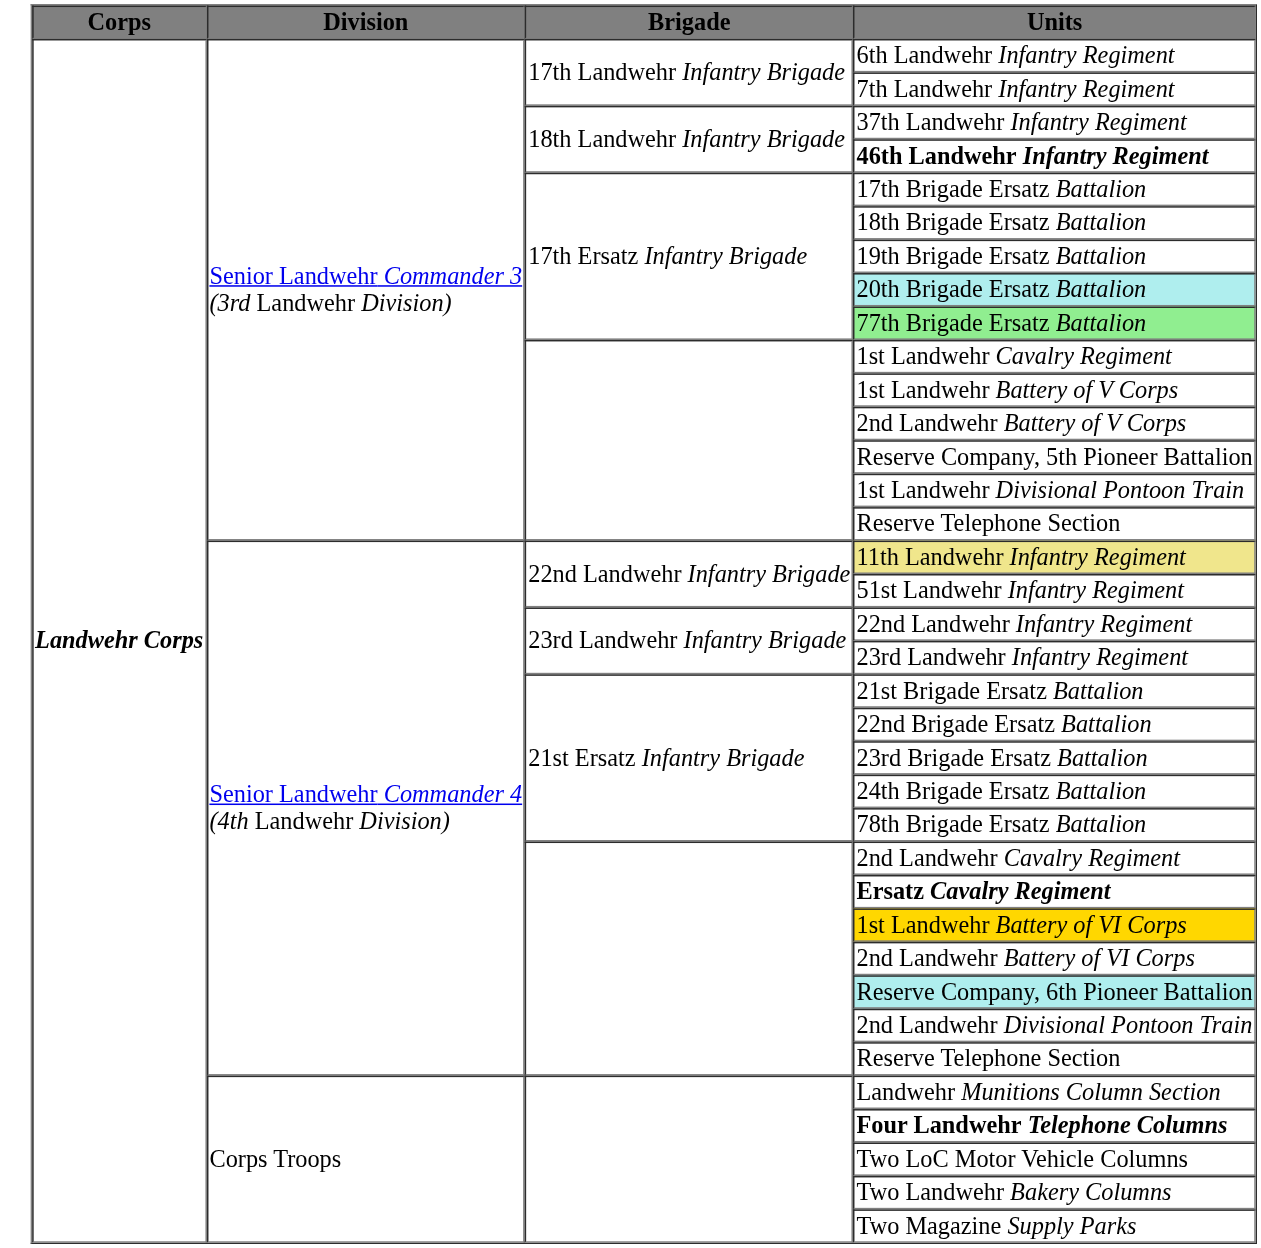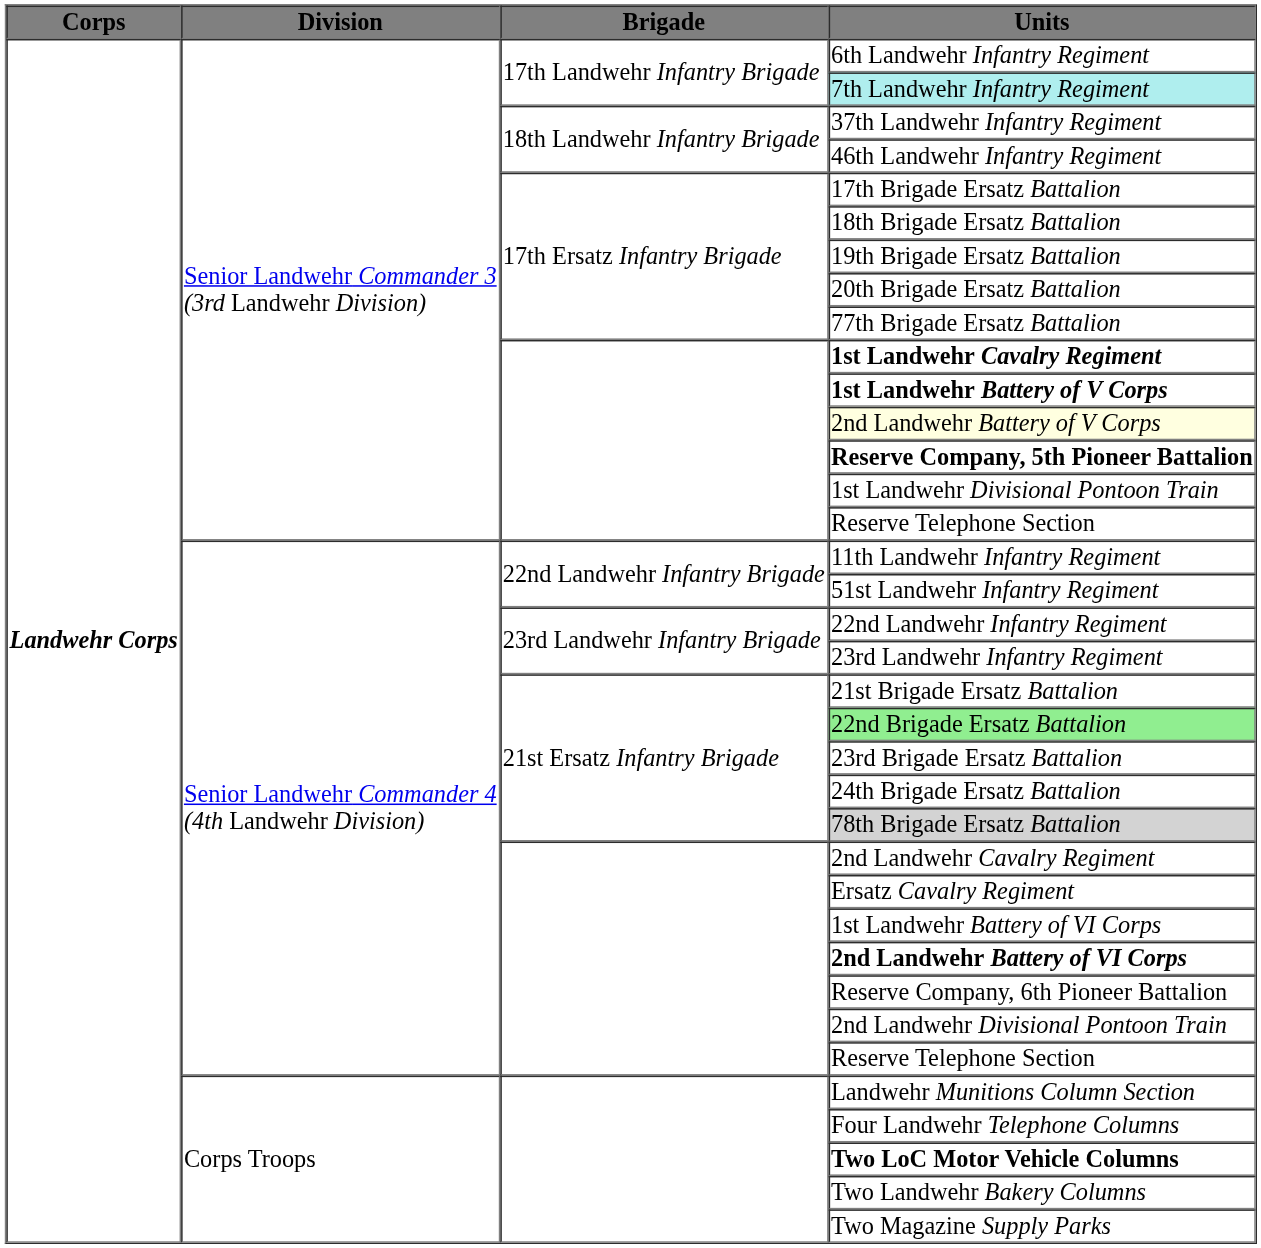(1016, 88) no background -> (990, 88) paleturquoise background
(1032, 155) bold -> (996, 155) normal
(1001, 289) paleturquoise background -> (976, 289) no background
(1001, 322) lightgreen background -> (976, 322) no background
(1014, 356) normal -> (996, 356) bold
(1017, 389) normal -> (999, 389) bold
(1021, 423) no background -> (996, 423) lightyellow background
(1055, 456) normal -> (1042, 456) bold
(1021, 557) khaki background -> (996, 557) no background
(1004, 724) no background -> (979, 724) lightgreen background
(1001, 824) no background -> (976, 824) lightgrey background
(983, 891) bold -> (953, 891) normal
(1022, 924) gold background -> (996, 924) no background
(1026, 958) normal -> (1009, 958) bold
(1055, 991) paleturquoise background -> (1029, 991) no background
(1042, 1125) bold -> (1005, 1125) normal
(1022, 1158) normal -> (1005, 1158) bold
